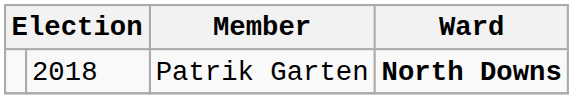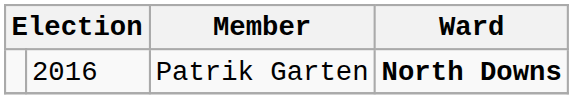(65, 72) 2018 -> (65, 72) 2016
